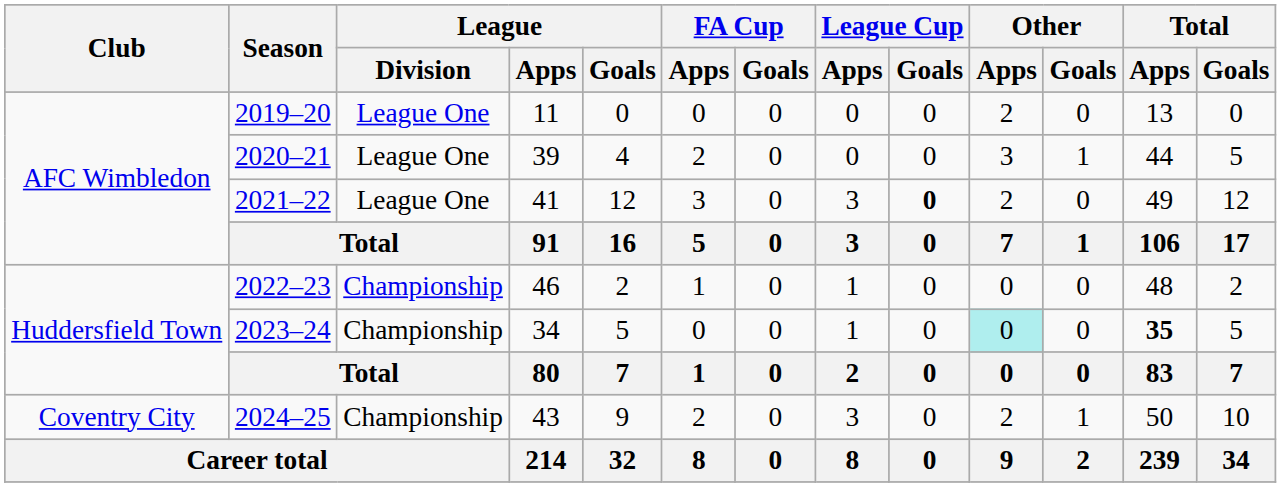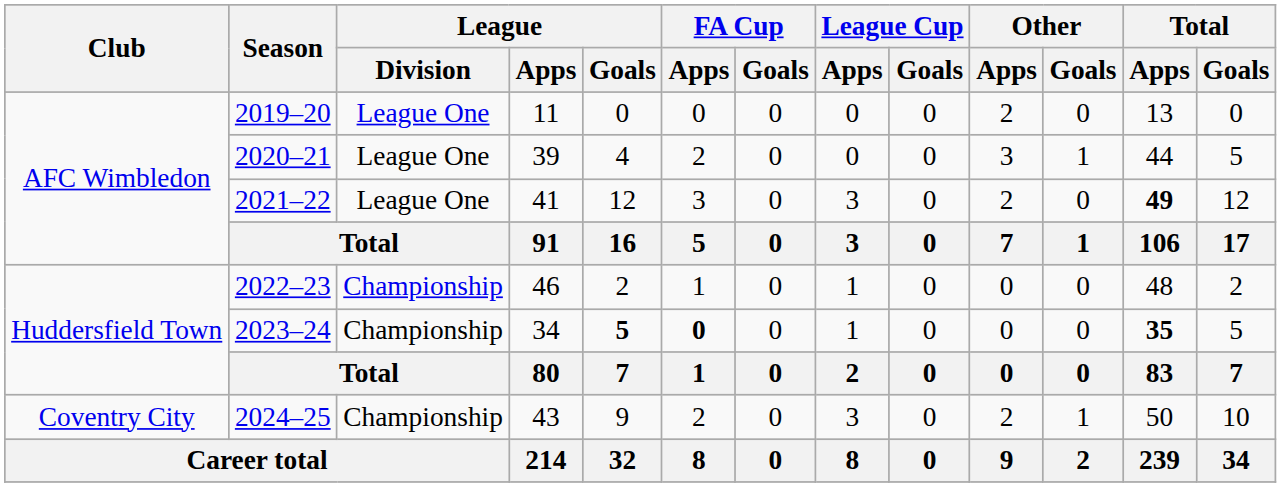(930, 199) bold -> (930, 199) normal
(1160, 199) normal -> (1160, 199) bold
(622, 329) normal -> (622, 329) bold
(699, 329) normal -> (699, 329) bold
(1007, 329) paleturquoise background -> (1007, 329) no background
